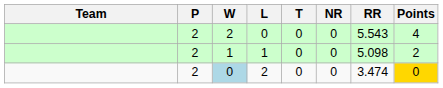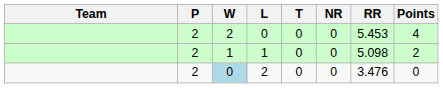(373, 33) 5.543 -> (373, 33) 5.453
(373, 72) 3.474 -> (373, 72) 3.476
(416, 72) gold background -> (416, 72) no background
